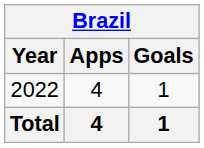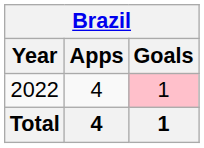(164, 90) no background -> (164, 90) pink background
